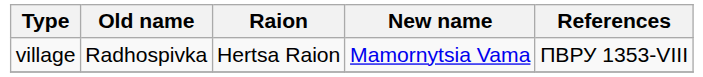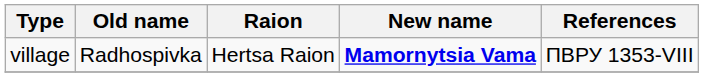(440, 54) normal -> (440, 54) bold
